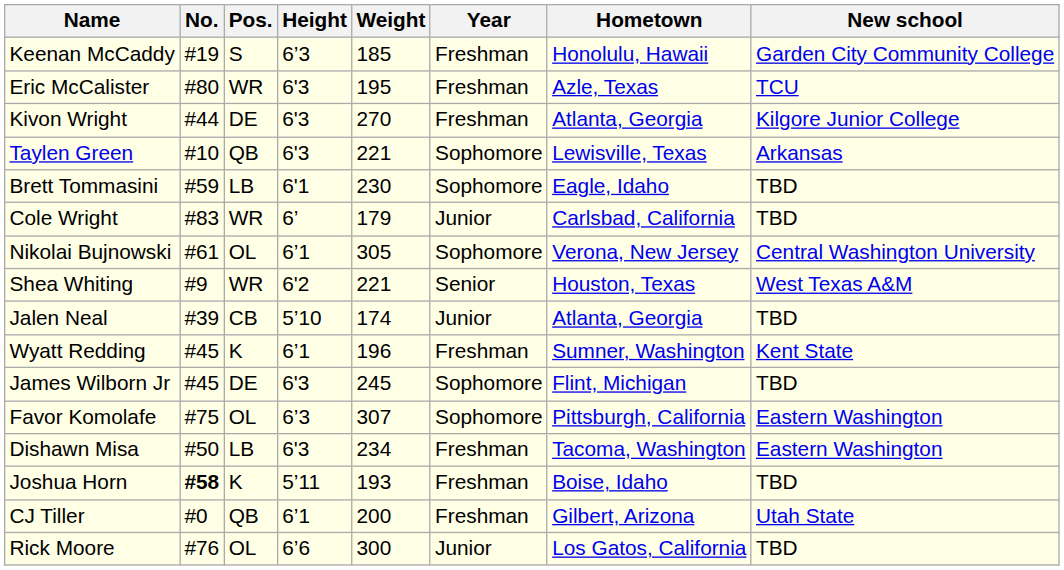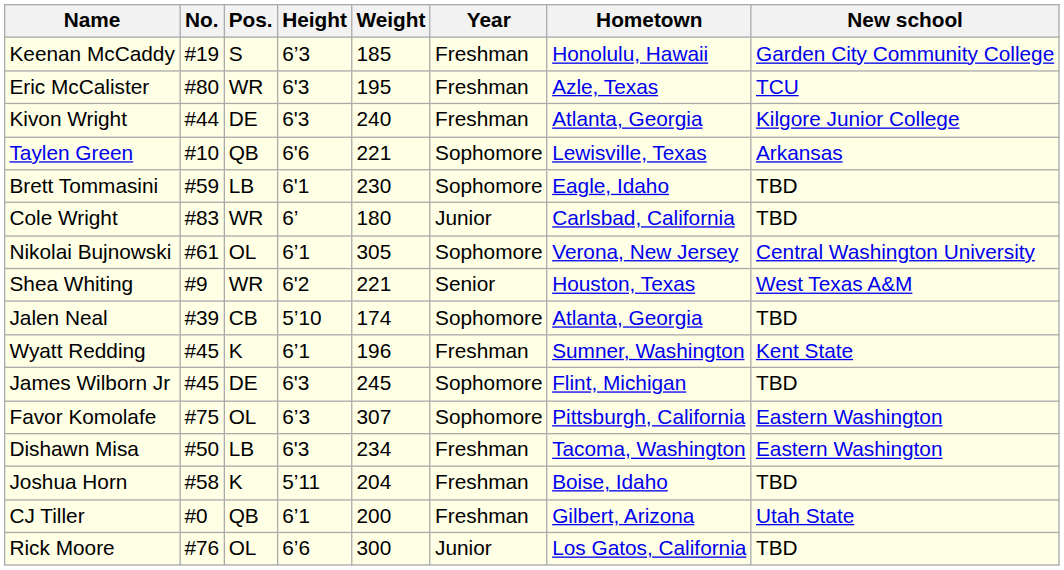(374, 119) 270 -> (374, 119) 240
(296, 152) 6'3 -> (296, 152) 6'6
(374, 218) 179 -> (374, 218) 180
(463, 317) Junior -> (489, 317) Sophomore
(202, 482) bold -> (202, 482) normal
(374, 482) 193 -> (374, 482) 204
